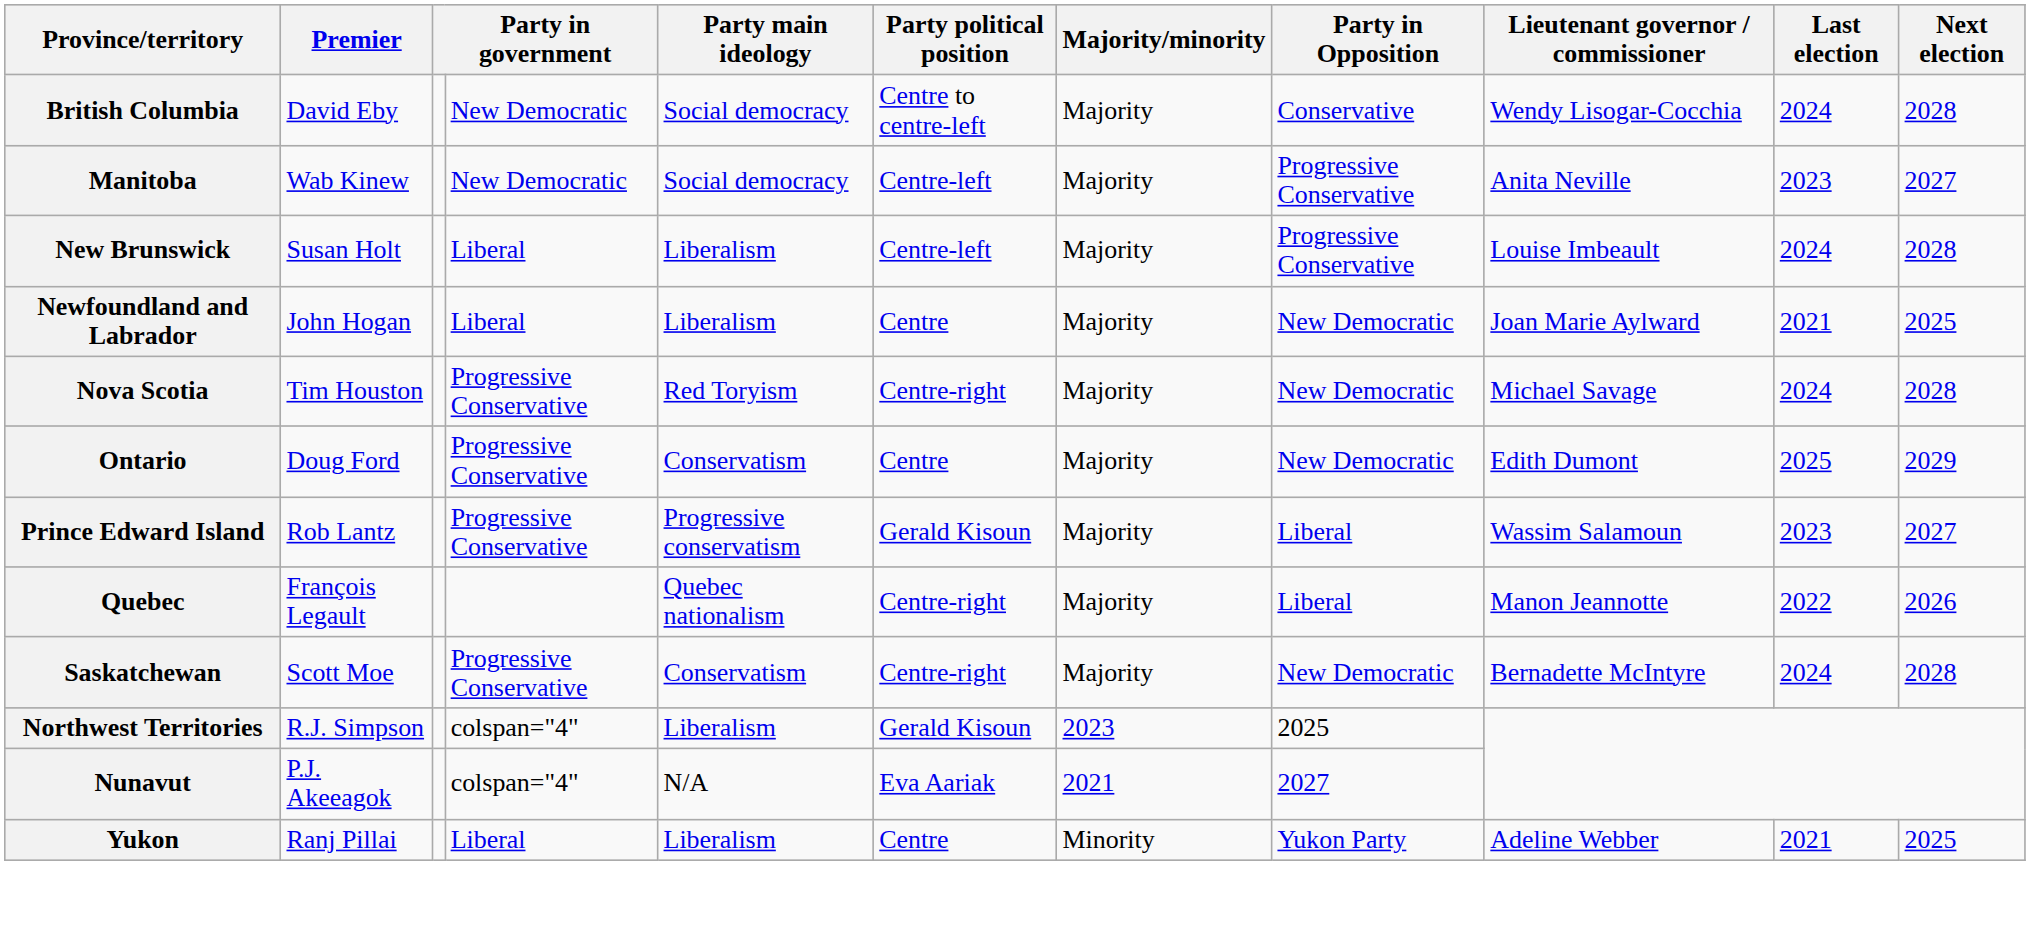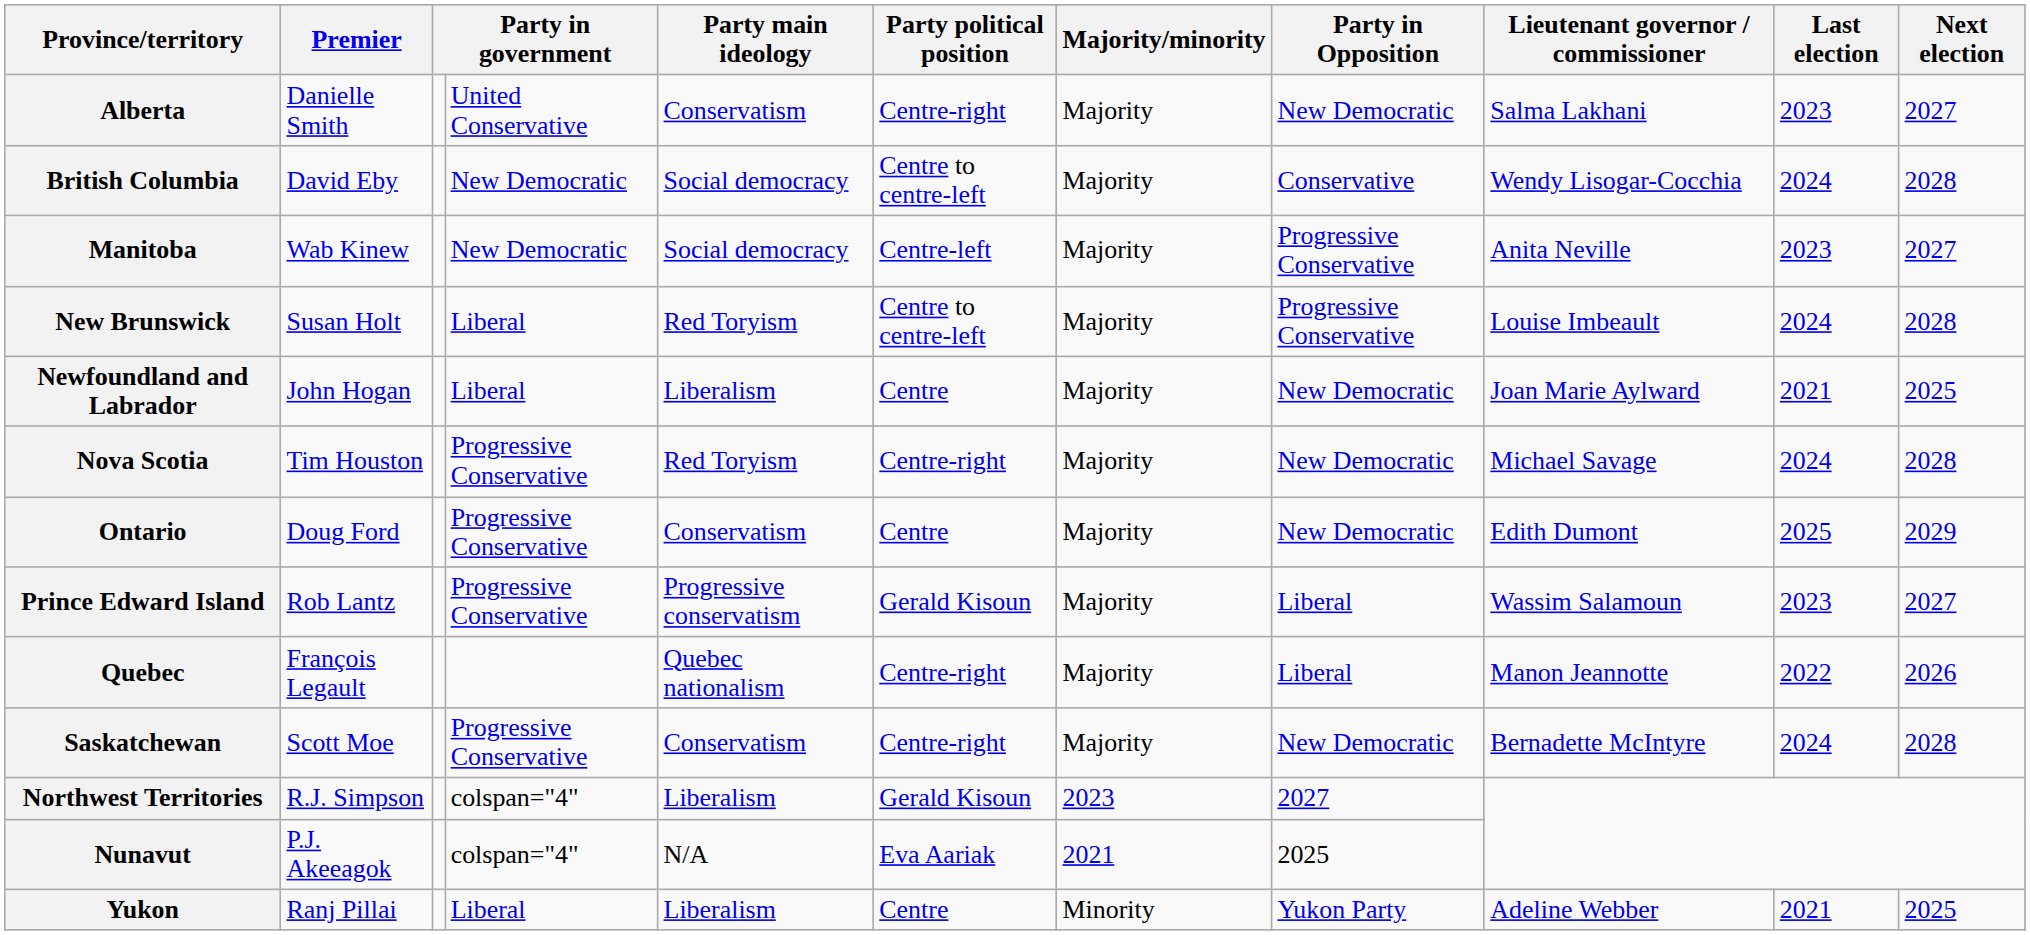+ row: (143, 109)
(720, 250) Liberalism -> (730, 320) Red Toryism
(935, 250) Centre-left -> (933, 320) Centre to centre-left
(1303, 727) 2025 -> (1303, 797) 2027
(1303, 783) 2027 -> (1303, 853) 2025
